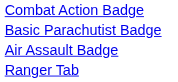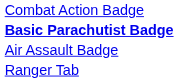(83, 30) normal -> (89, 30) bold
